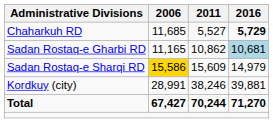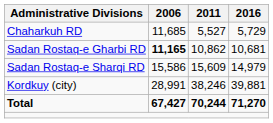(252, 31) bold -> (252, 31) normal
(169, 49) normal -> (169, 49) bold
(248, 49) lightblue background -> (248, 49) no background
(168, 67) gold background -> (168, 67) no background
